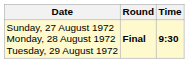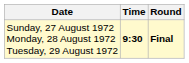columns swapped: (170, 12) <-> (138, 12)
